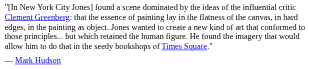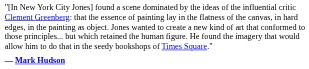(33, 60) normal -> (35, 60) bold
